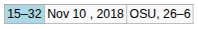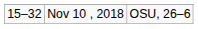(24, 14) lightblue background -> (24, 14) no background
